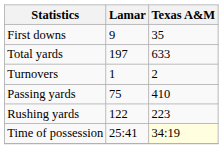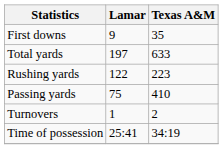rows swapped: (43, 113) <-> (33, 74)
(166, 133) lightyellow background -> (166, 133) no background
